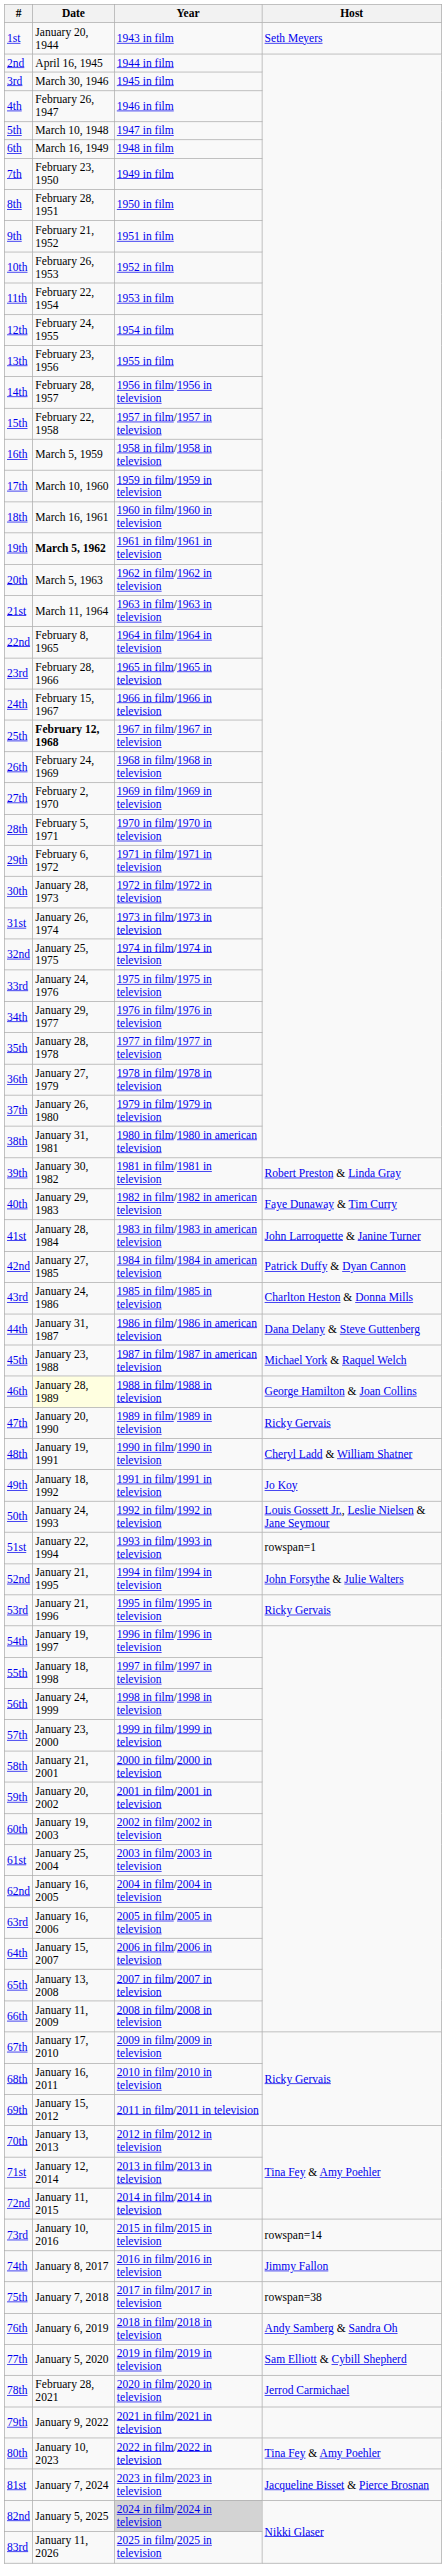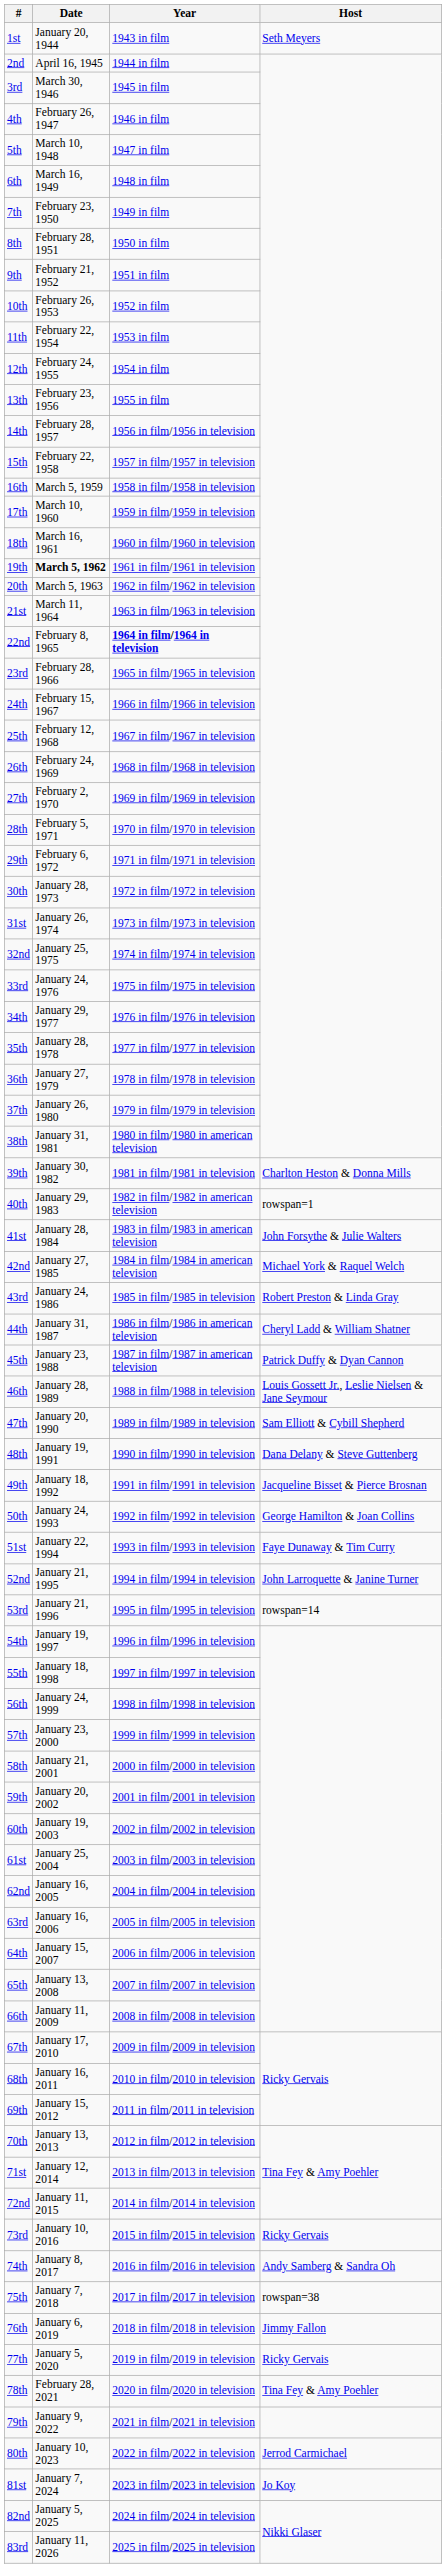(164, 642) normal -> (161, 642) bold
(67, 736) bold -> (65, 736) normal
(333, 1173) Robert Preston & Linda Gray -> (336, 1173) Charlton Heston & Donna Mills
(331, 1204) Faye Dunaway & Tim Curry -> (288, 1204) rowspan=1
(343, 1235) John Larroquette & Janine Turner -> (332, 1235) John Forsythe & Julie Walters
(335, 1266) Patrick Duffy & Dyan Cannon -> (333, 1266) Michael York & Raquel Welch
(339, 1298) Charlton Heston & Donna Mills -> (330, 1298) Robert Preston & Linda Gray
(342, 1329) Dana Delany & Steve Guttenberg -> (336, 1329) Cheryl Ladd & William Shatner
(336, 1360) Michael York & Raquel Welch -> (333, 1360) Patrick Duffy & Dyan Cannon
(62, 1391) lightyellow background -> (62, 1391) no background
(341, 1391) George Hamilton & Joan Collins -> (343, 1391) Louis Gossett Jr., Leslie Nielsen & Jane Seymour
(298, 1423) Ricky Gervais -> (333, 1423) Sam Elliott & Cybill Shepherd
(339, 1454) Cheryl Ladd & William Shatner -> (340, 1454) Dana Delany & Steve Guttenberg
(281, 1485) Jo Koy -> (344, 1485) Jacqueline Bisset & Pierce Brosnan
(345, 1516) Louis Gossett Jr., Leslie Nielsen & Jane Seymour -> (338, 1516) George Hamilton & Joan Collins
(290, 1548) rowspan=1 -> (329, 1548) Faye Dunaway & Tim Curry
(334, 1579) John Forsythe & Julie Walters -> (340, 1579) John Larroquette & Janine Turner
(298, 1610) Ricky Gervais -> (291, 1610) rowspan=14
(293, 2235) rowspan=14 -> (295, 2235) Ricky Gervais
(296, 2266) Jimmy Fallon -> (329, 2266) Andy Samberg & Sandra Oh
(331, 2328) Andy Samberg & Sandra Oh -> (294, 2328) Jimmy Fallon
(336, 2360) Sam Elliott & Cybill Shepherd -> (295, 2360) Ricky Gervais
(307, 2391) Jerrod Carmichael -> (320, 2391) Tina Fey & Amy Poehler
(323, 2453) Tina Fey & Amy Poehler -> (305, 2453) Jerrod Carmichael
(347, 2484) Jacqueline Bisset & Pierce Brosnan -> (279, 2484) Jo Koy
(164, 2516) lightgrey background -> (184, 2516) no background
